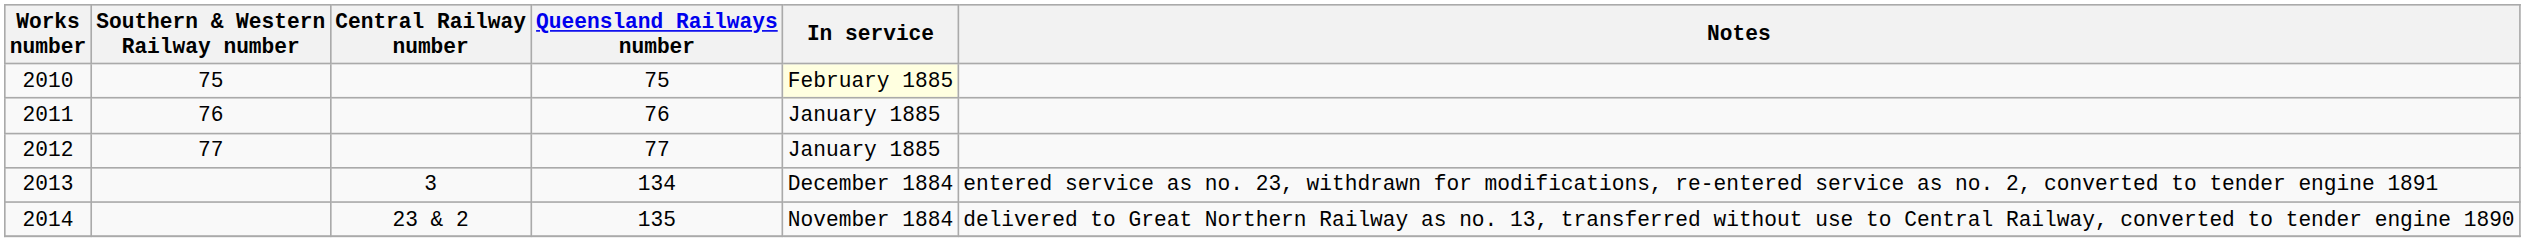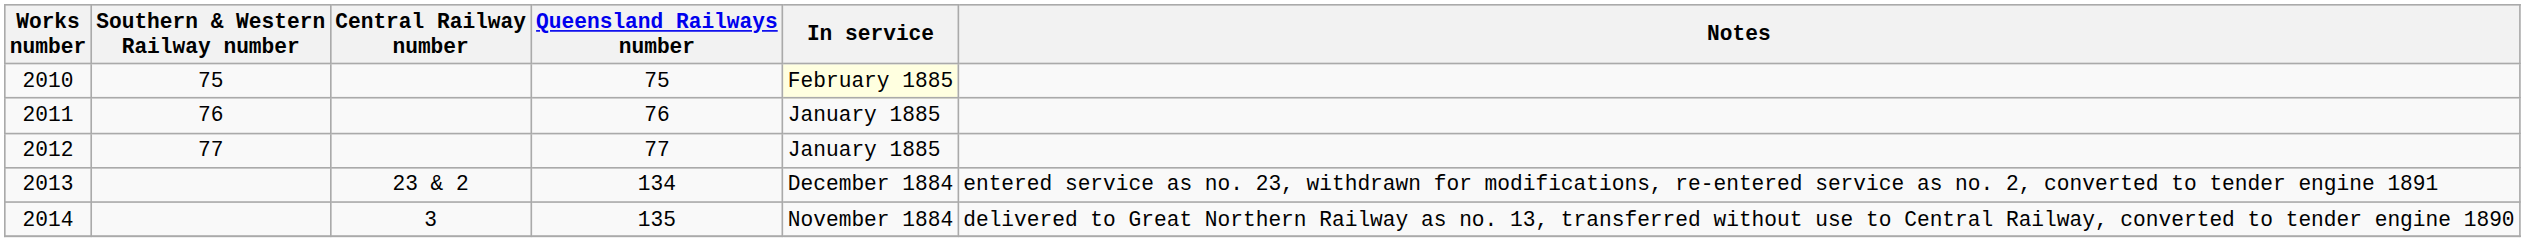(431, 185) 3 -> (431, 185) 23 & 2
(431, 219) 23 & 2 -> (431, 219) 3
